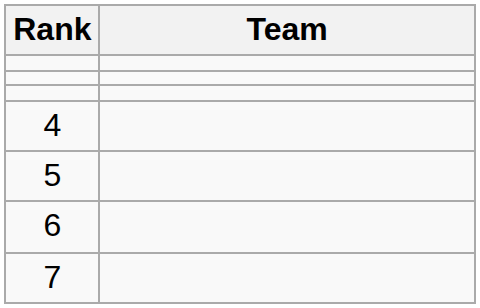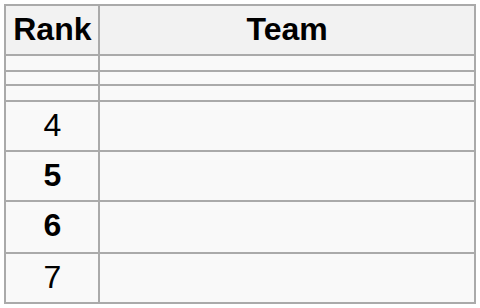(52, 175) normal -> (52, 175) bold
(52, 226) normal -> (52, 226) bold
